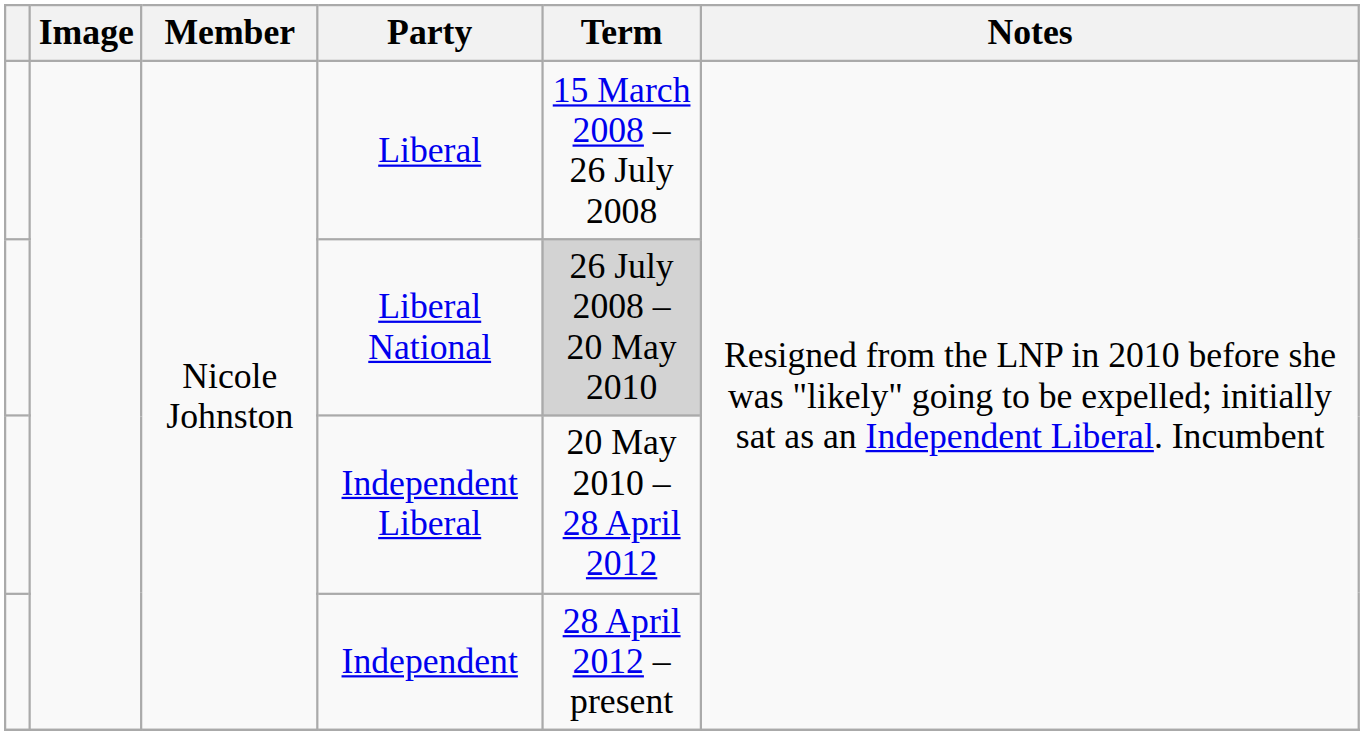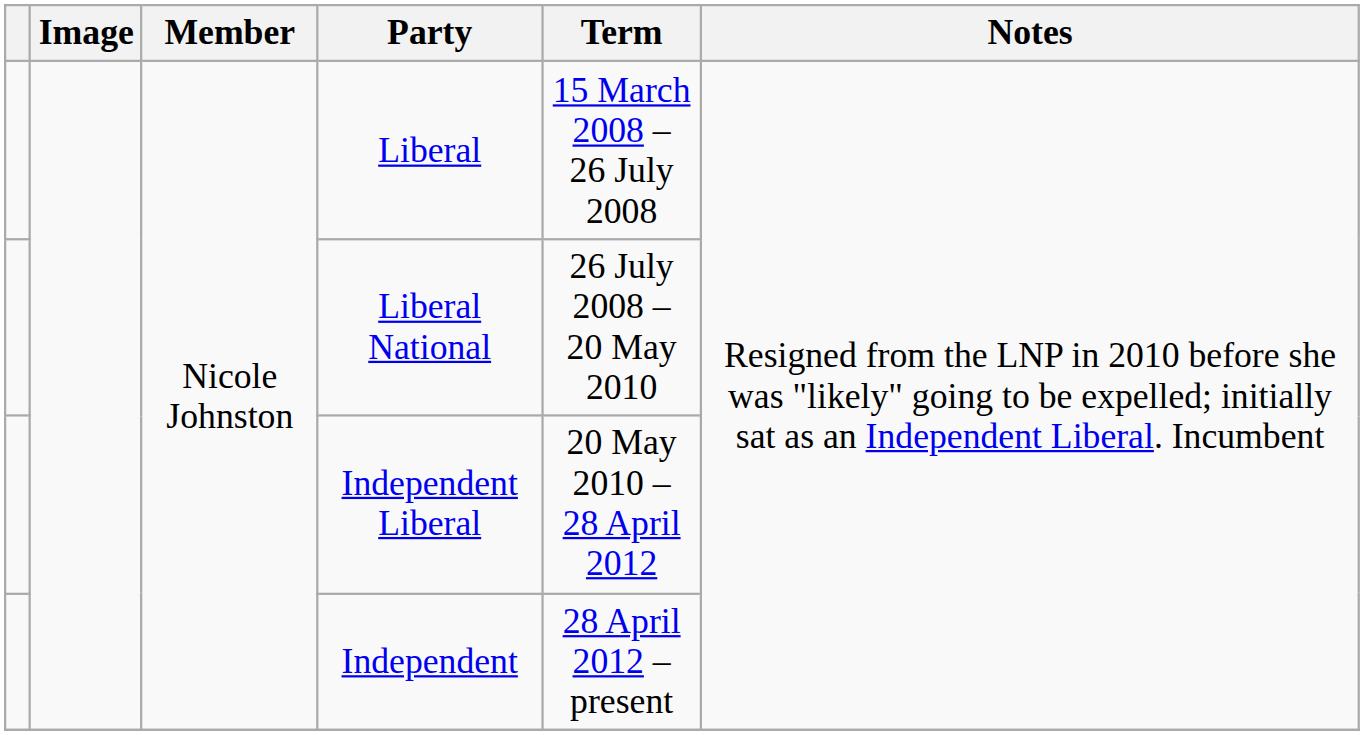(622, 326) lightgrey background -> (622, 326) no background
